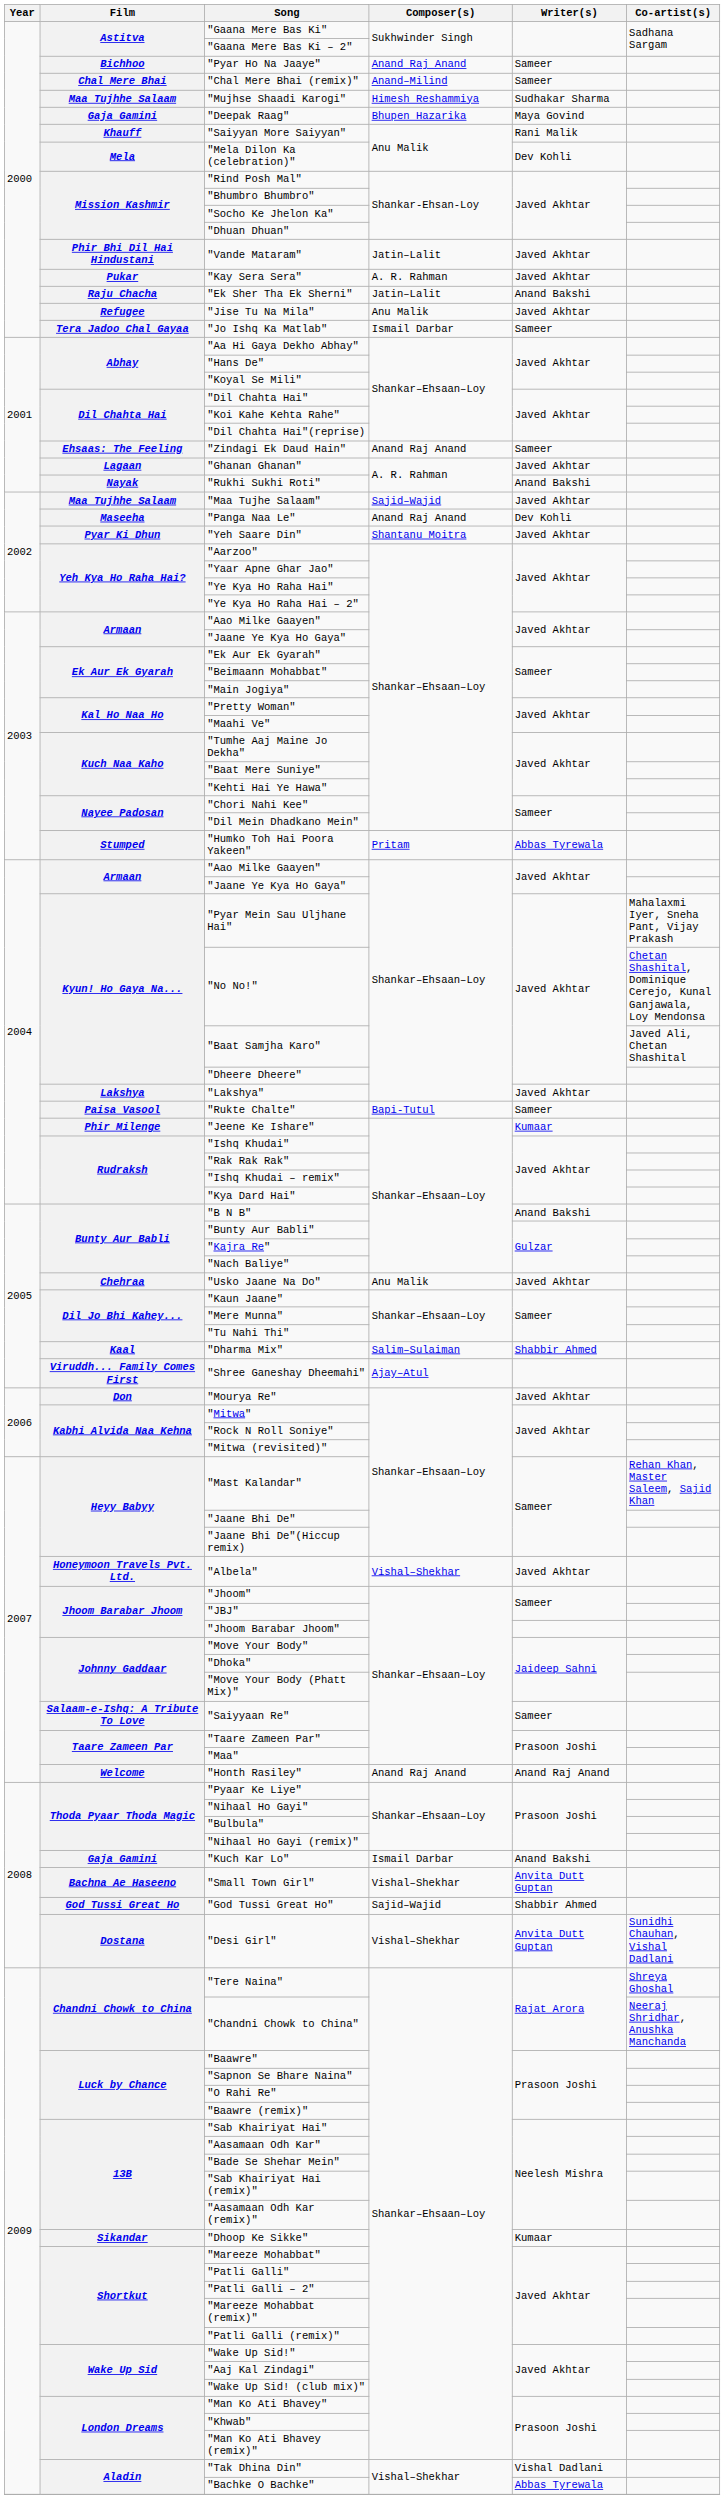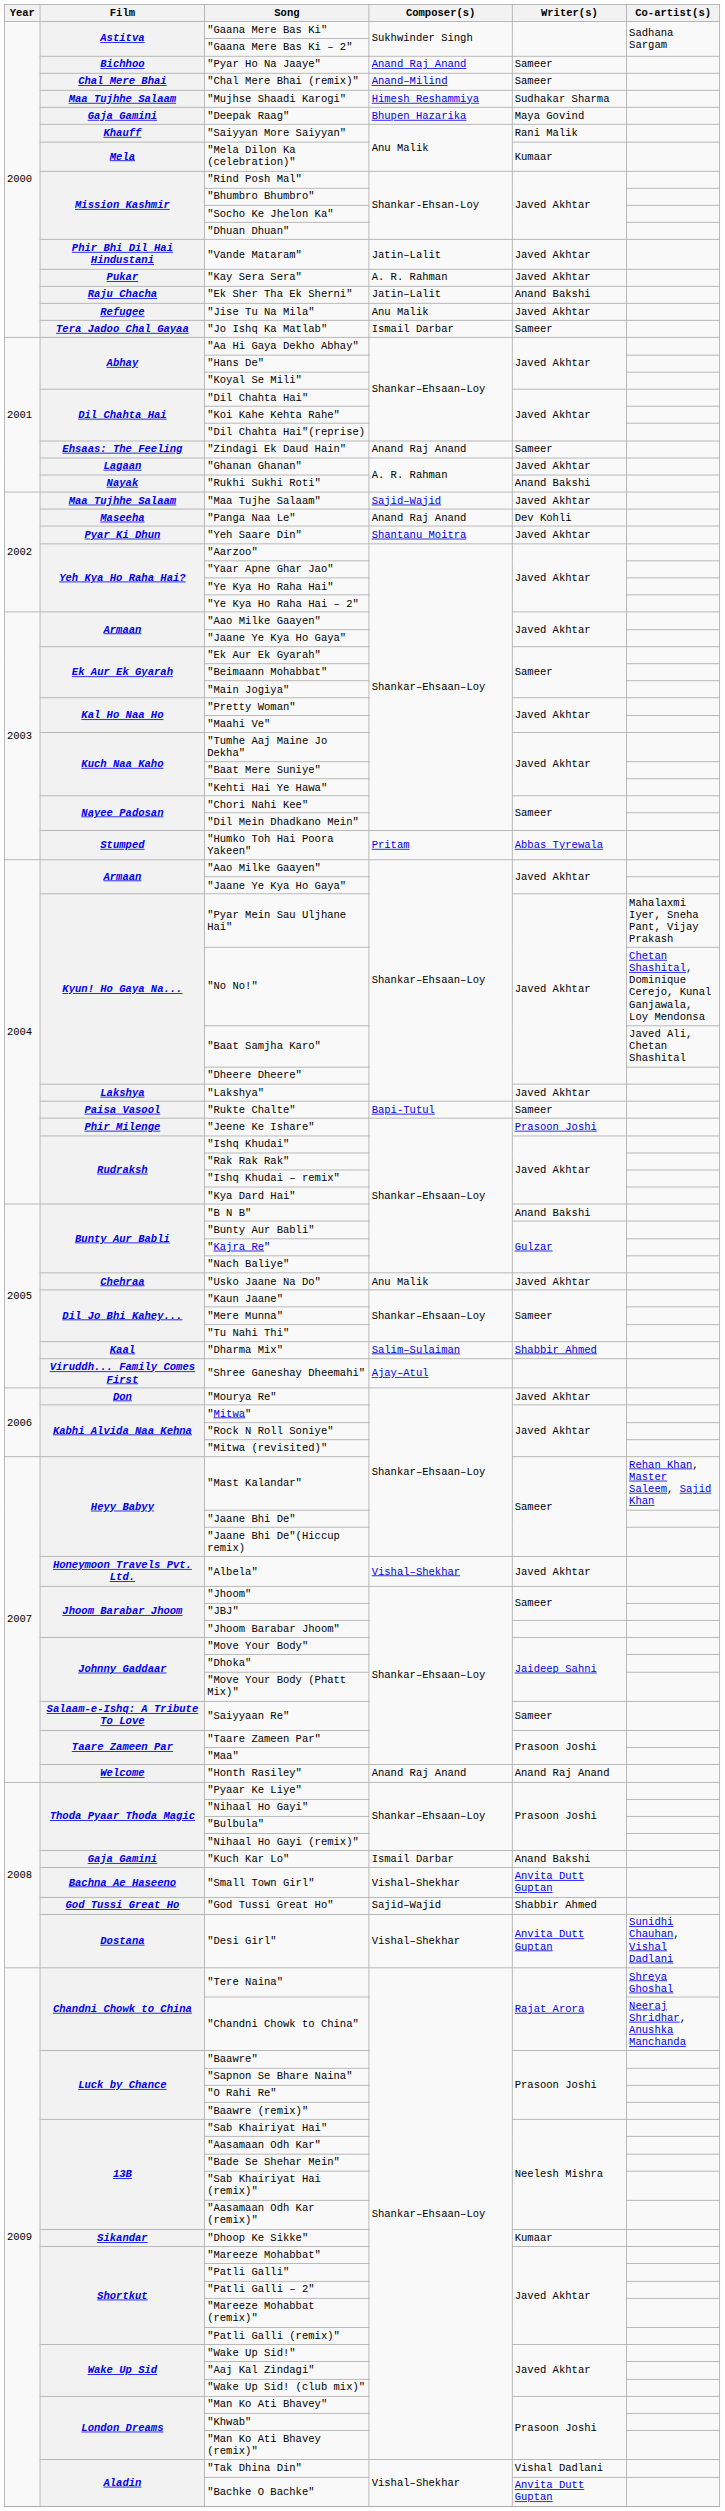(543, 156) Dev Kohli -> (534, 156) Kumaar
(534, 1127) Kumaar -> (556, 1127) Prasoon Joshi
(559, 2486) Abbas Tyrewala -> (549, 2492) Anvita Dutt Guptan
